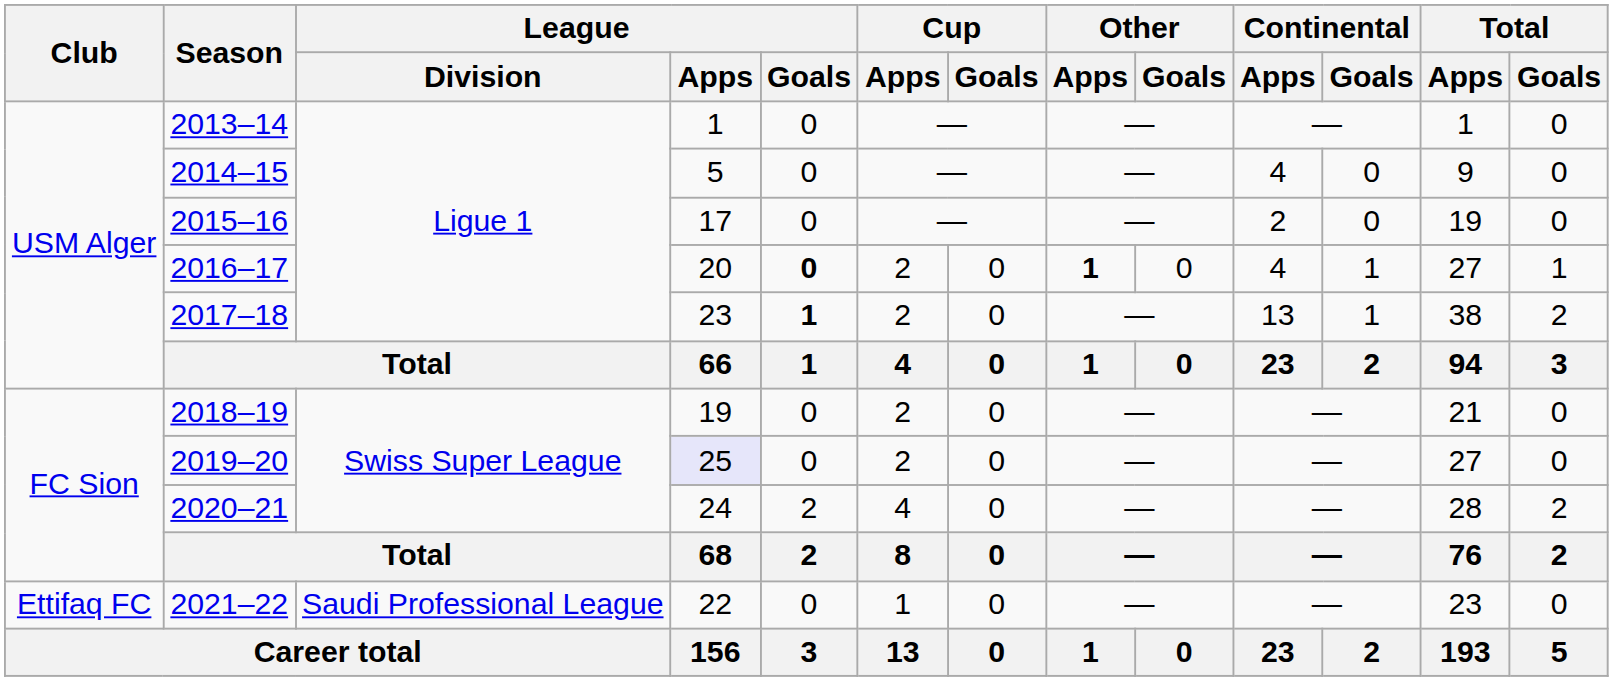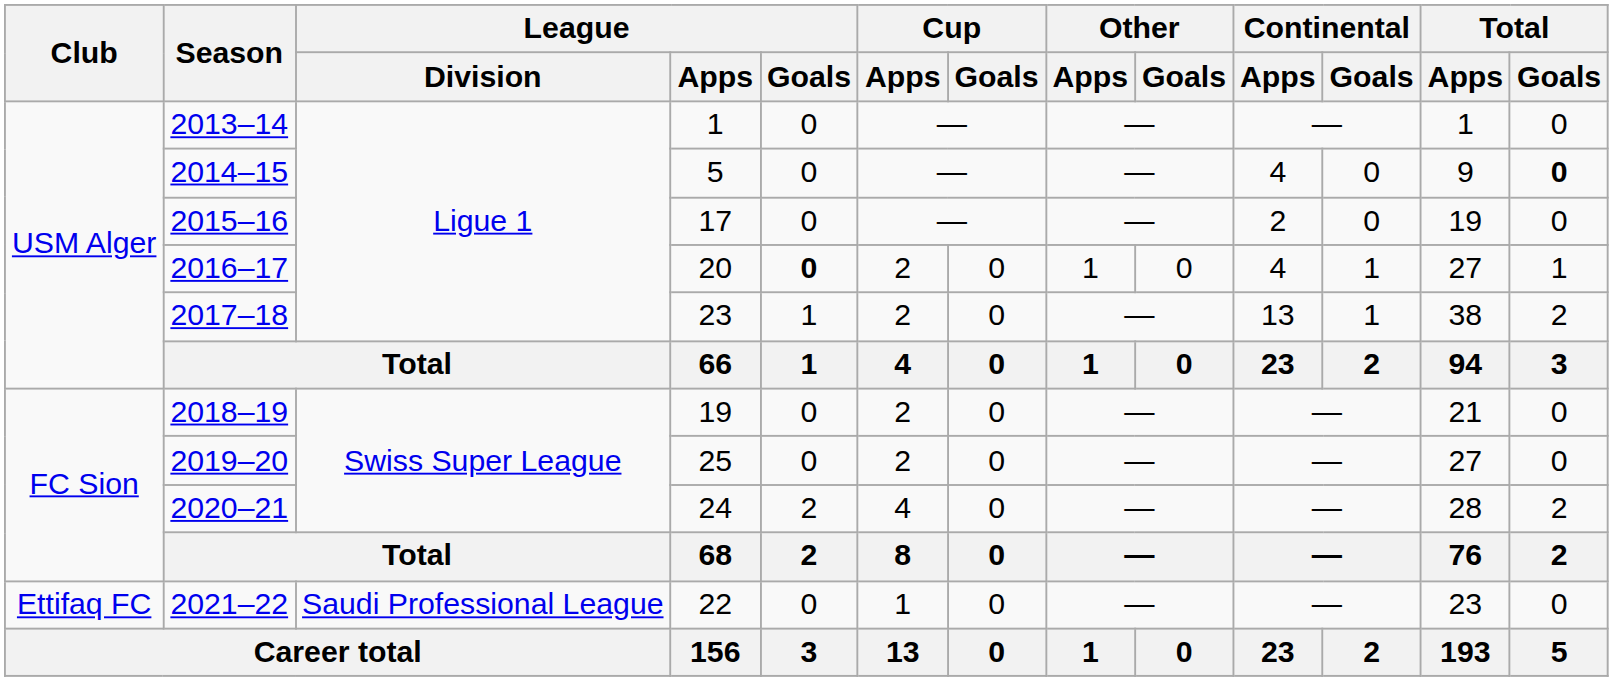(1559, 172) normal -> (1559, 172) bold
(1090, 268) bold -> (1090, 268) normal
(809, 316) bold -> (809, 316) normal
(715, 460) lavender background -> (715, 460) no background
